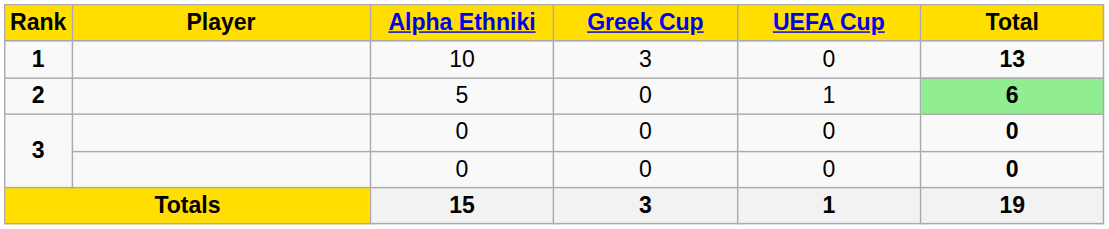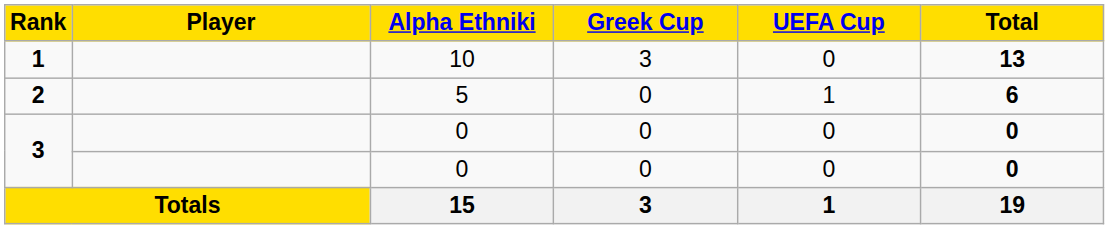(1012, 95) lightgreen background -> (1012, 95) no background
